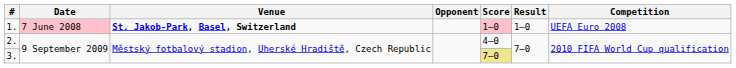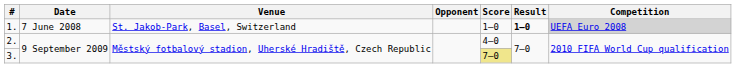(51, 26) pink background -> (51, 26) no background
(204, 26) bold -> (204, 26) normal
(491, 26) pink background -> (491, 26) no background
(522, 26) normal -> (522, 26) bold
(588, 26) no background -> (588, 26) lightgrey background
